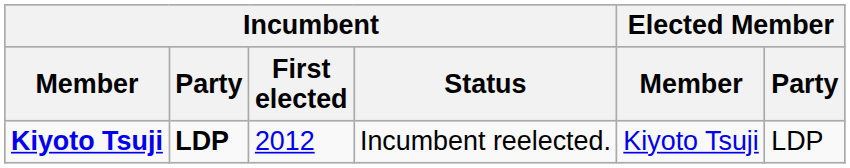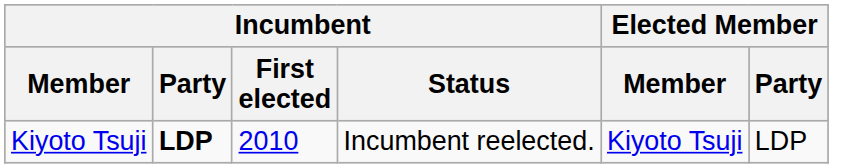(87, 141) bold -> (79, 141) normal
(285, 141) 2012 -> (268, 141) 2010
